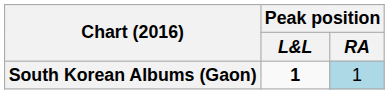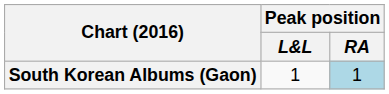(295, 74) bold -> (295, 74) normal
